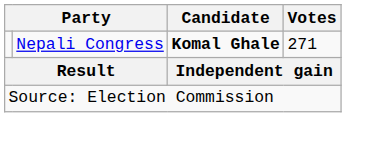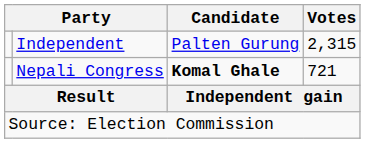+ row: (70, 45)
(302, 45) 271 -> (322, 71) 721
